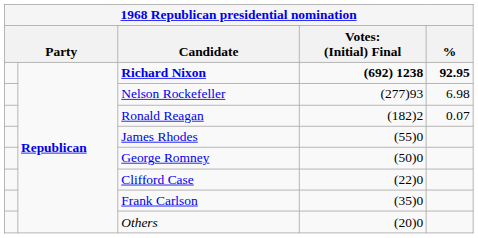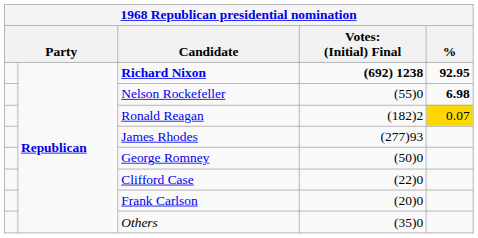(402, 94) (277)93 -> (409, 94) (55)0
(458, 94) normal -> (458, 94) bold
(458, 115) no background -> (458, 115) gold background
(409, 136) (55)0 -> (402, 136) (277)93
(409, 200) (35)0 -> (409, 200) (20)0
(409, 222) (20)0 -> (409, 222) (35)0
